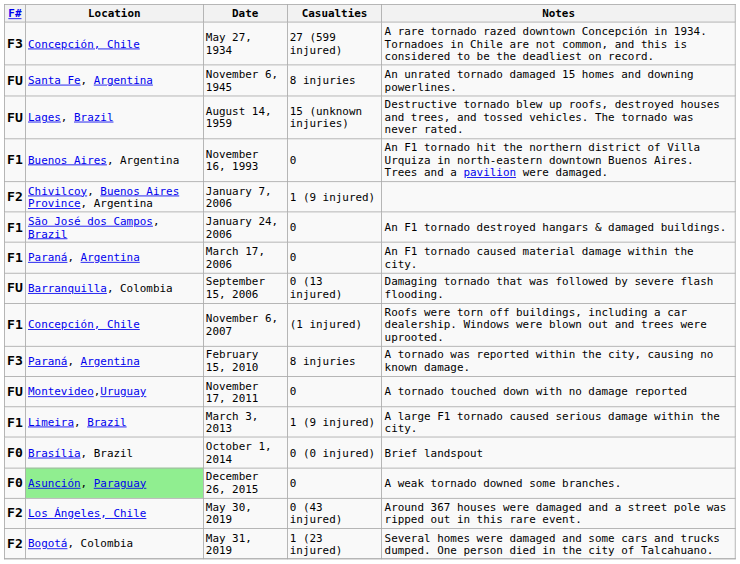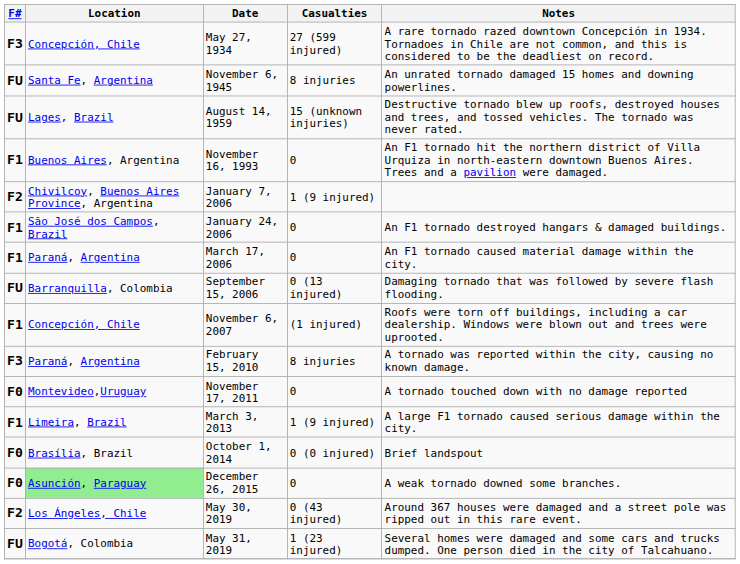(15, 392) FU -> (15, 392) F0
(15, 544) F2 -> (15, 544) FU
